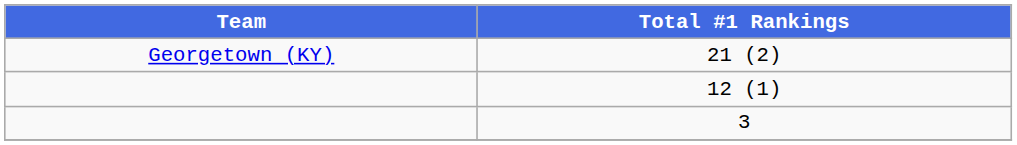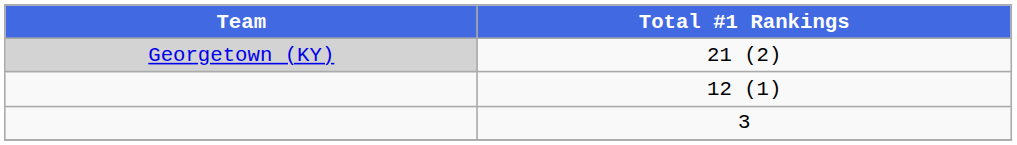(241, 55) no background -> (241, 55) lightgrey background
